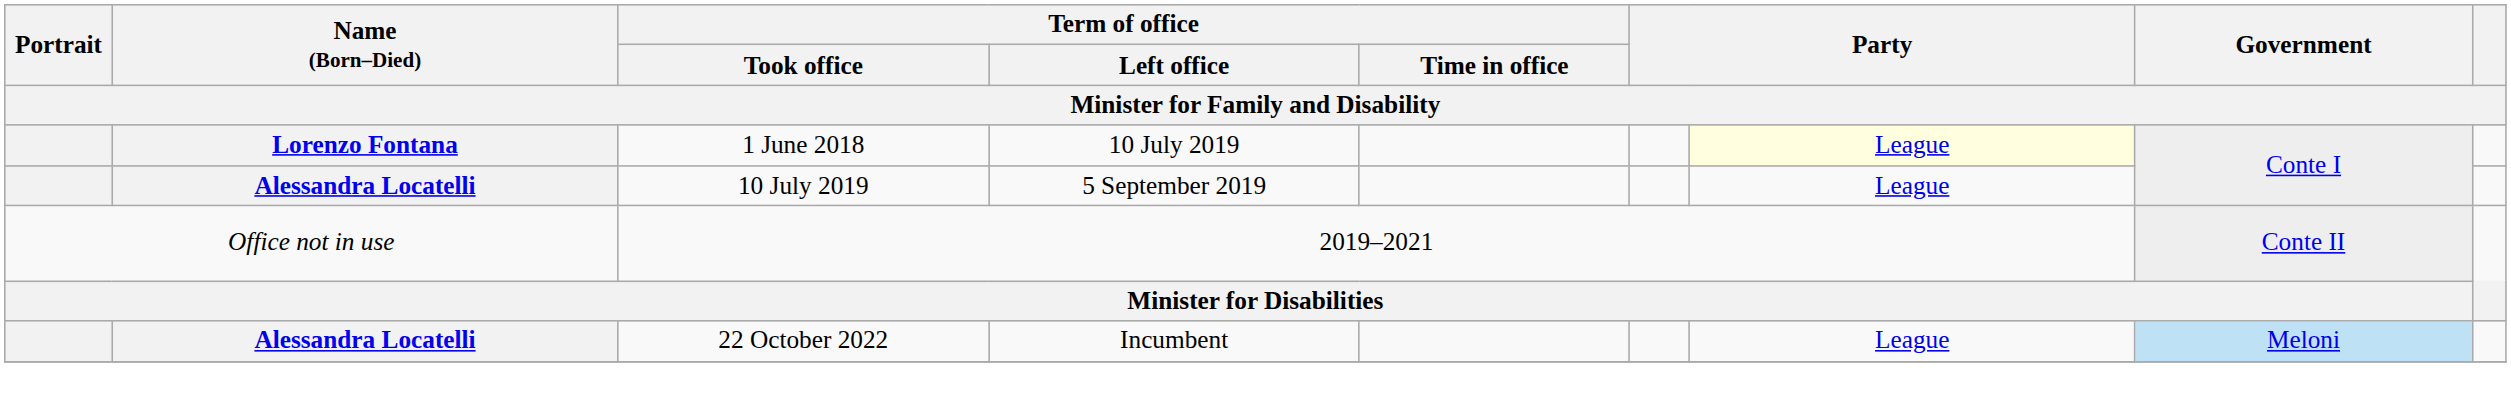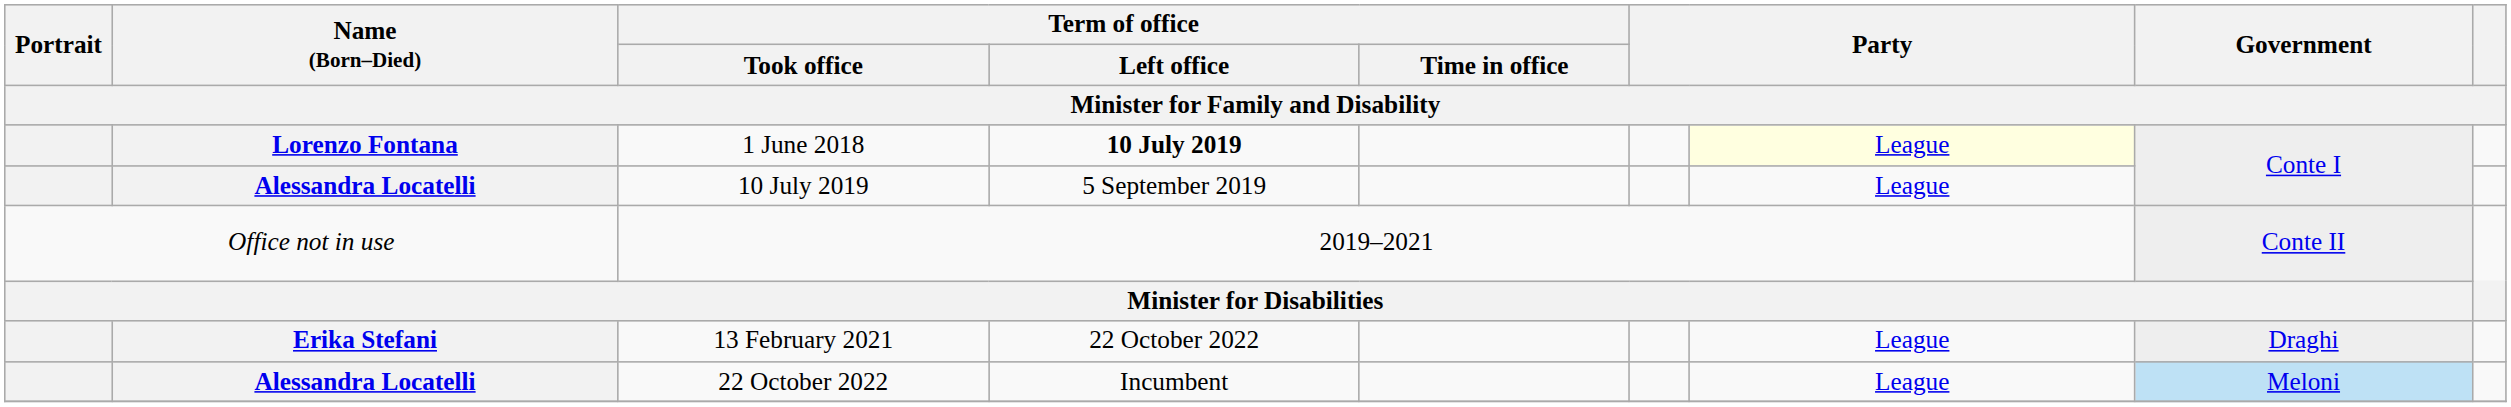(1174, 144) normal -> (1174, 144) bold
+ row: (803, 340)
